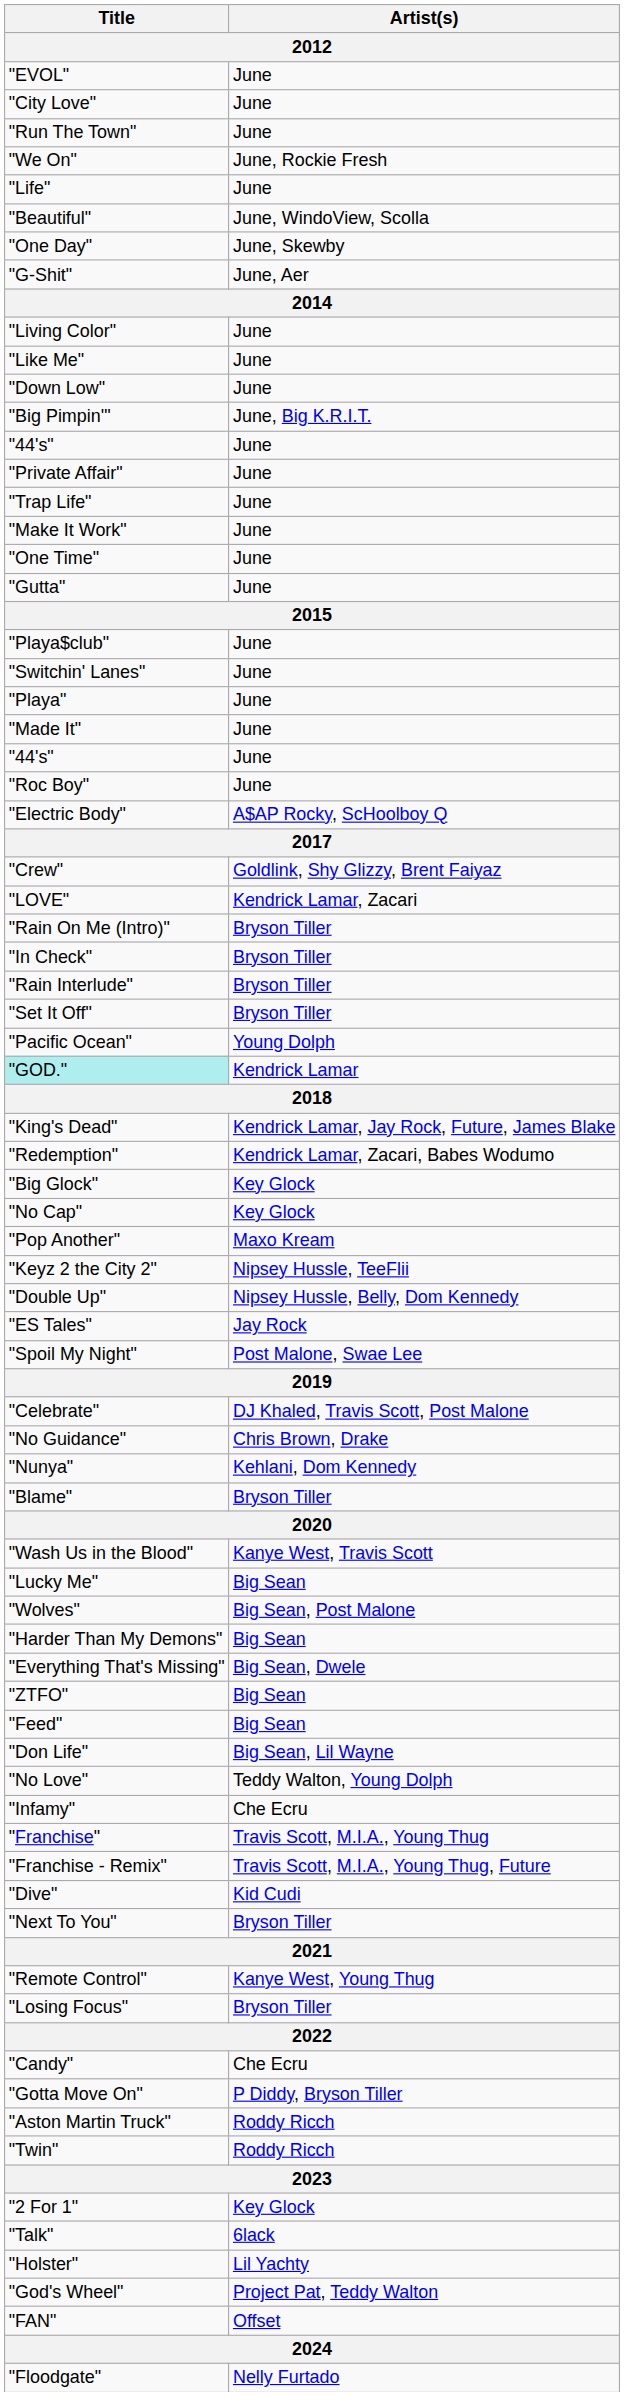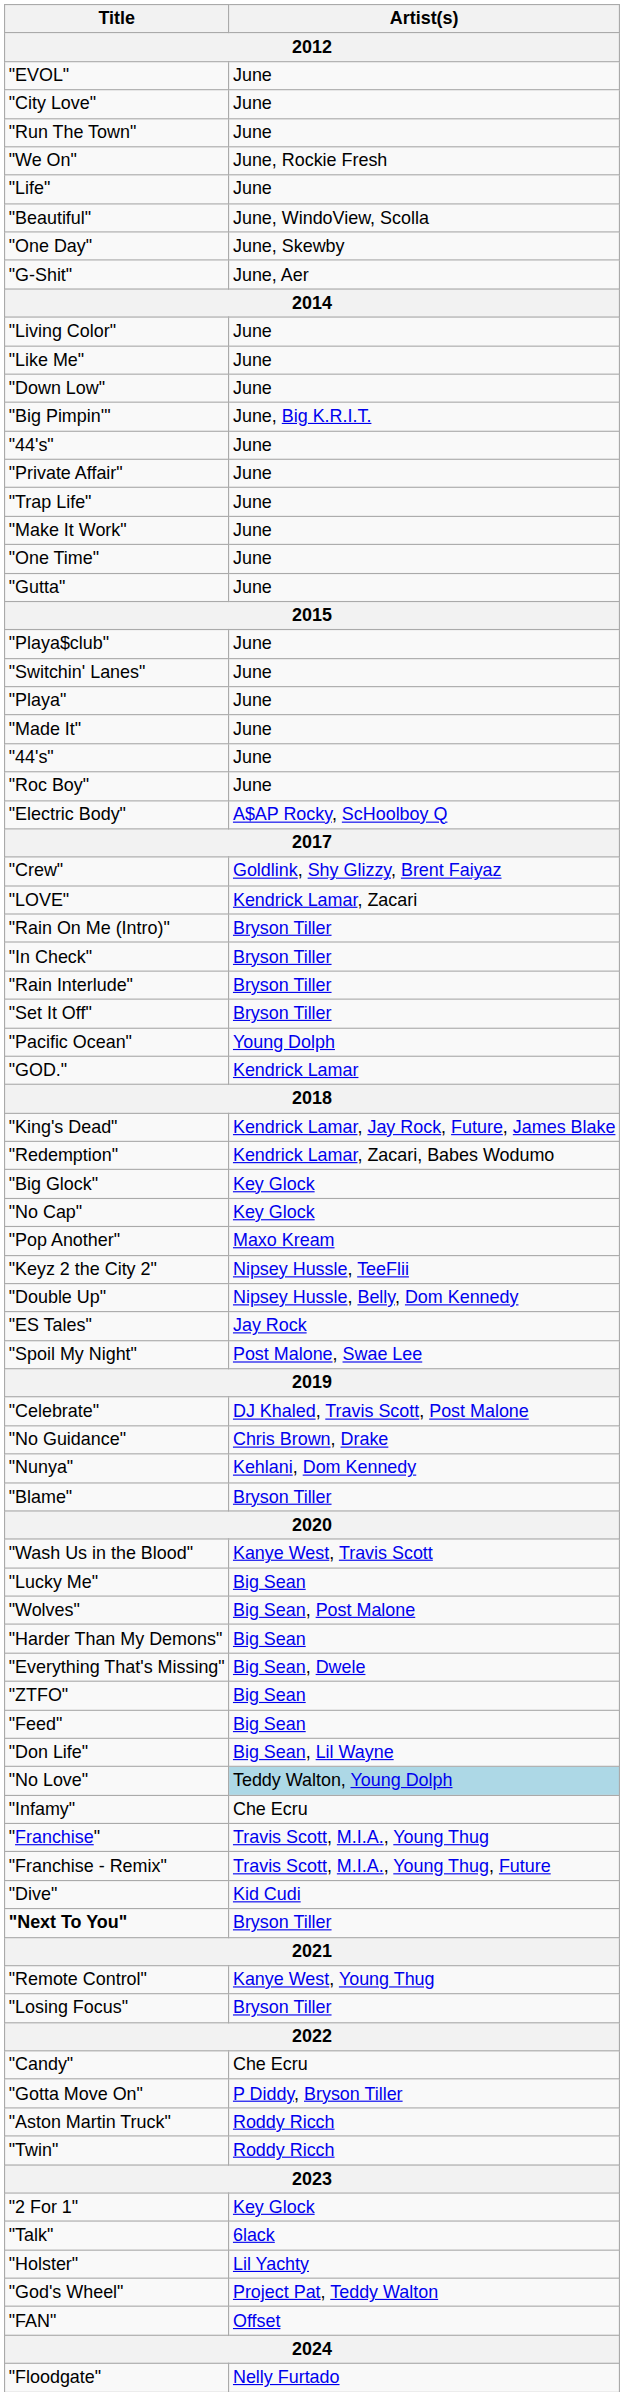(38, 1070) paleturquoise background -> (38, 1070) no background
(343, 1780) no background -> (343, 1780) lightblue background
(63, 1922) normal -> (68, 1922) bold
